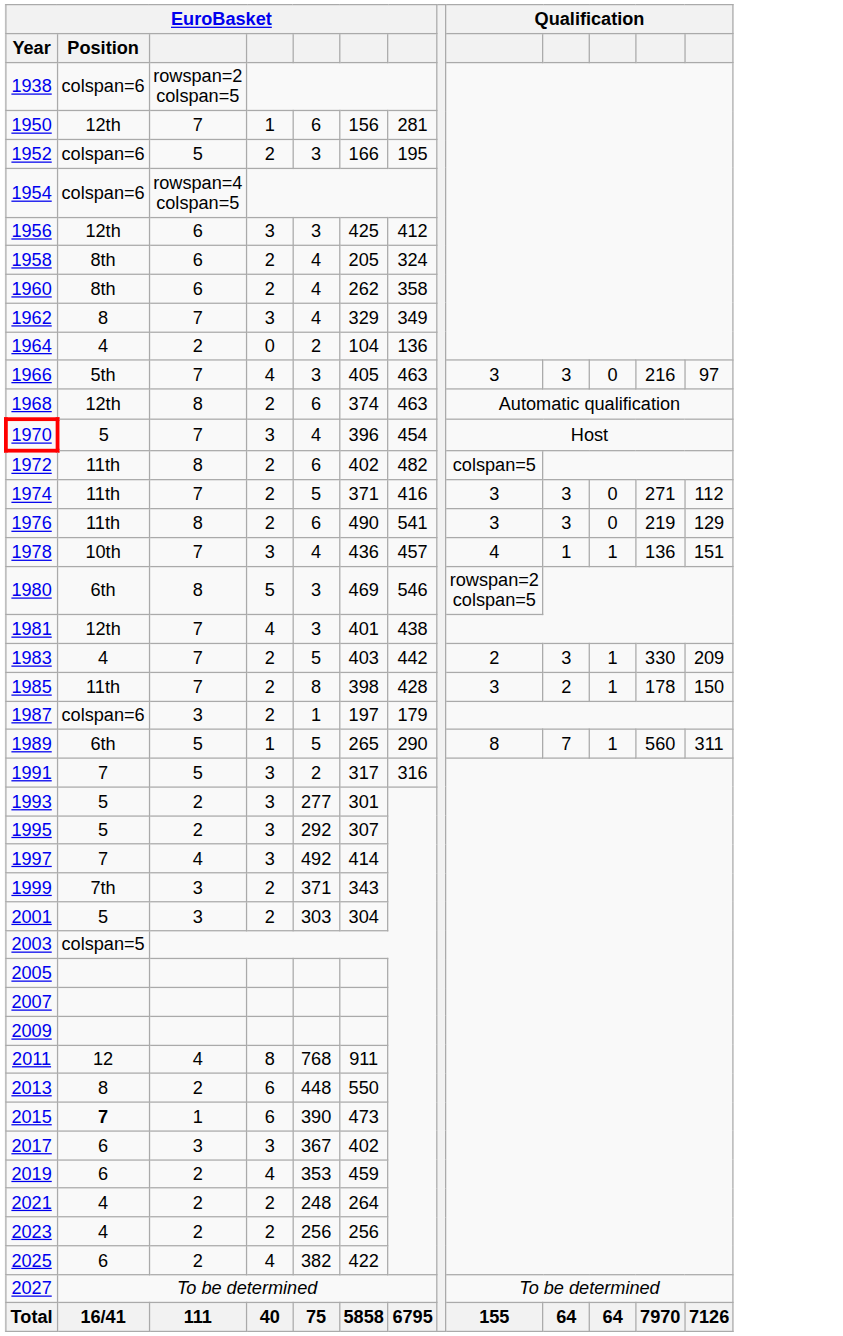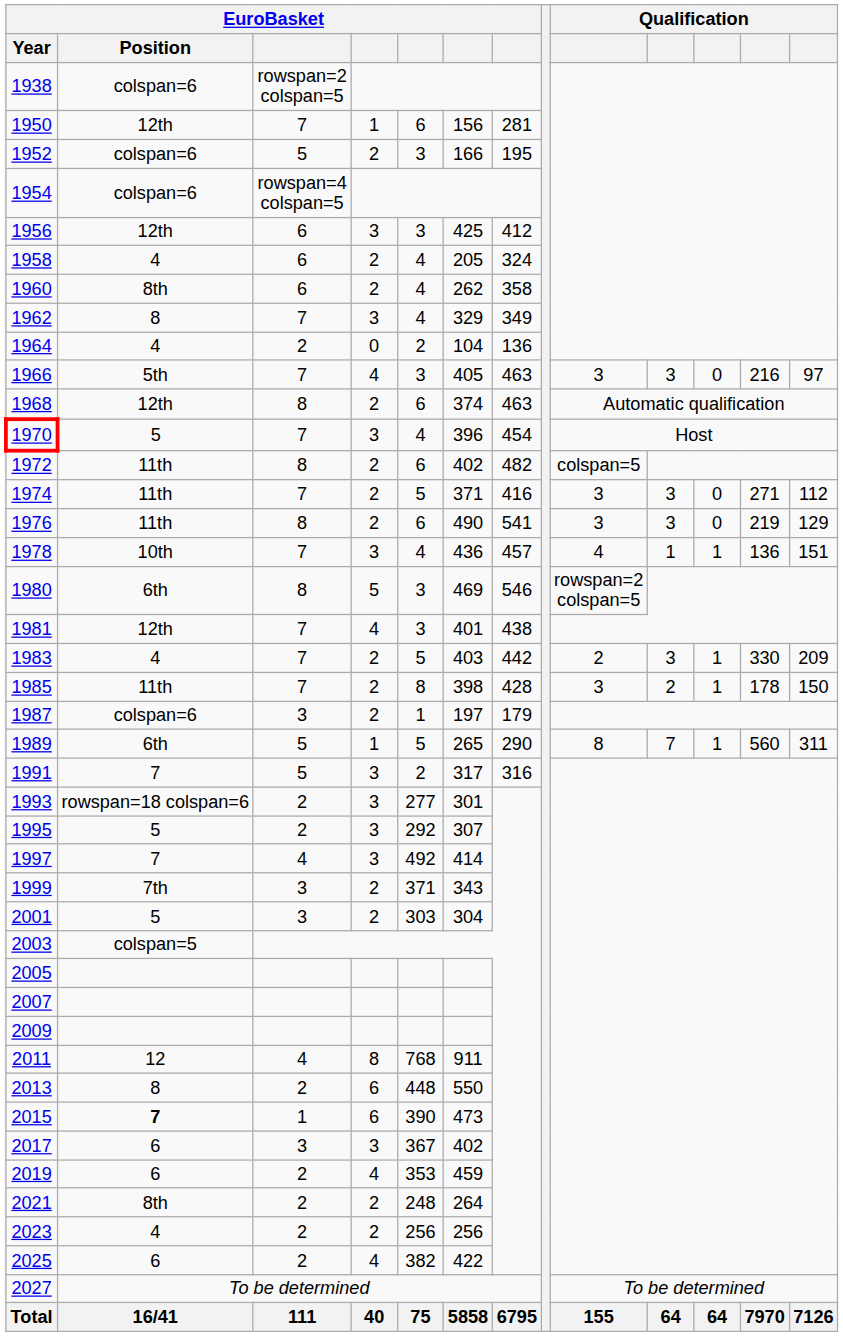(103, 260) 8th -> (155, 260) 4
(103, 801) 5 -> (155, 801) rowspan=18 colspan=6
(103, 1203) 4 -> (155, 1203) 8th
